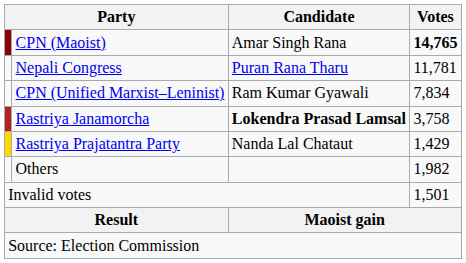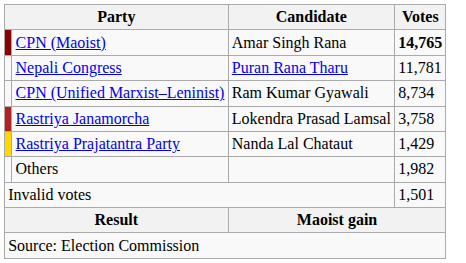(431, 93) 7,834 -> (416, 93) 8,734
(319, 118) bold -> (311, 118) normal
